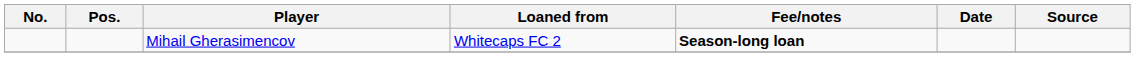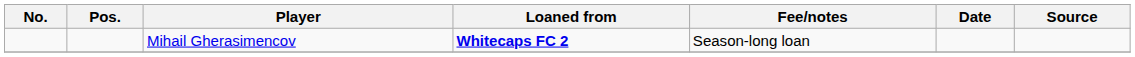(507, 40) normal -> (512, 40) bold
(742, 40) bold -> (751, 40) normal
